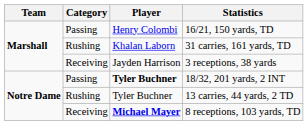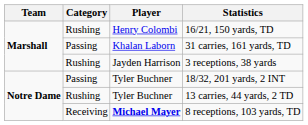(81, 29) Passing -> (83, 29) Rushing
(83, 46) Rushing -> (81, 46) Passing
(87, 62) Receiving -> (83, 62) Rushing
(144, 79) bold -> (142, 79) normal
